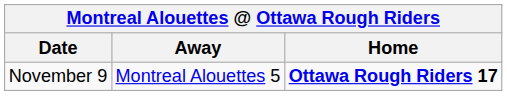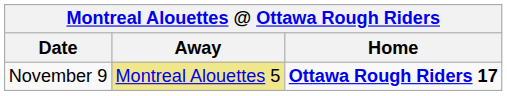(198, 76) no background -> (198, 76) khaki background
